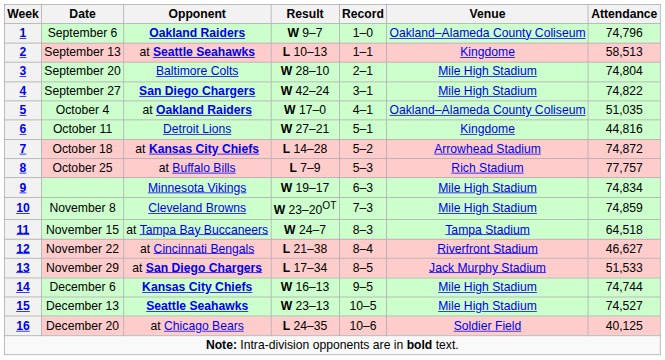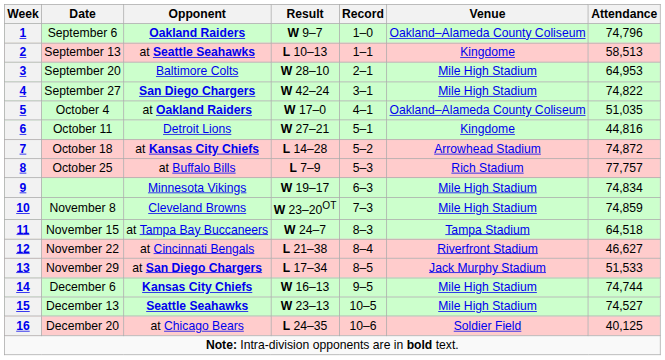(624, 71) 74,804 -> (624, 71) 64,953
